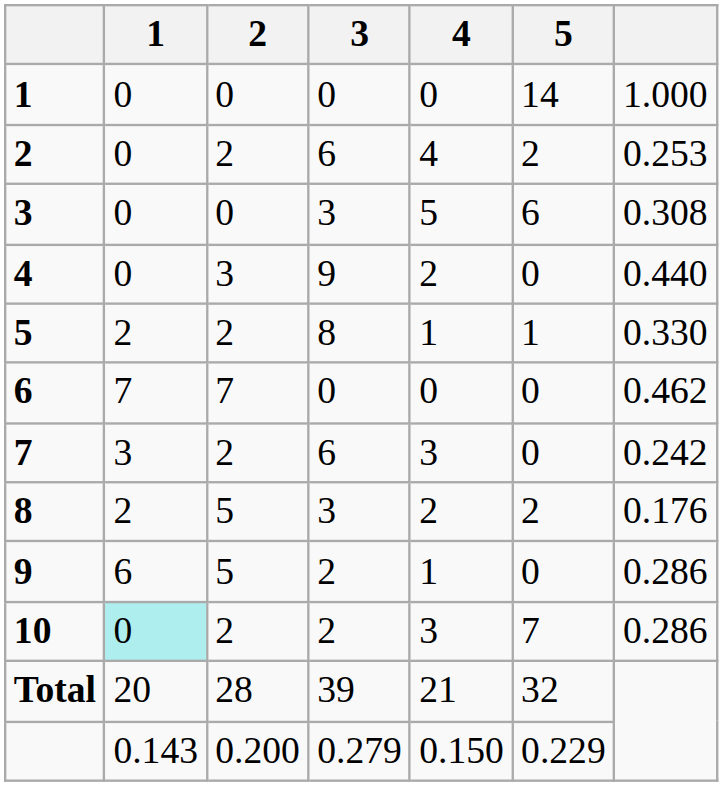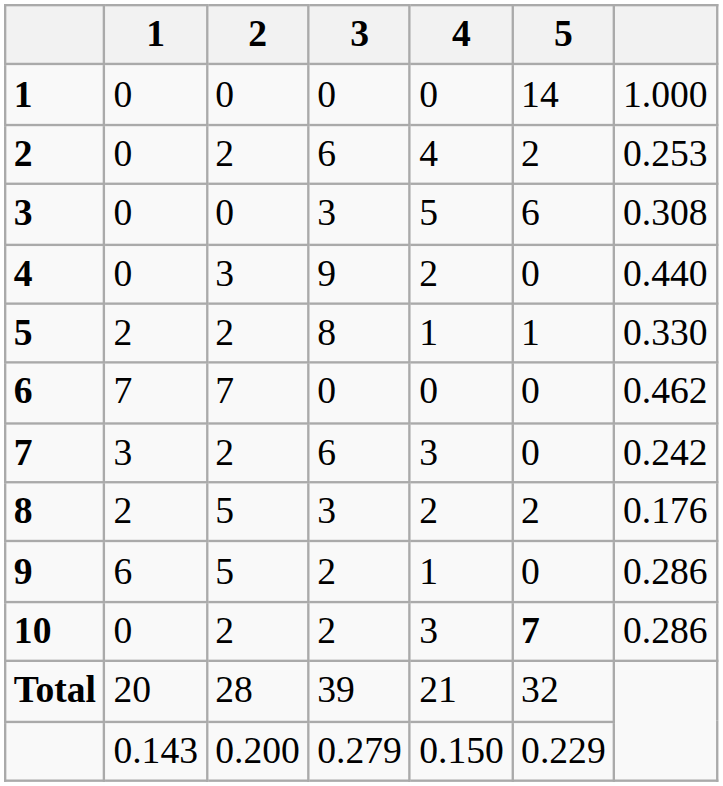(123, 630) paleturquoise background -> (123, 630) no background
(531, 630) normal -> (531, 630) bold
